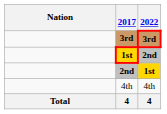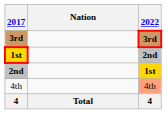columns swapped: (60, 18) <-> (127, 23)
(149, 86) no background -> (150, 86) lightsalmon background
